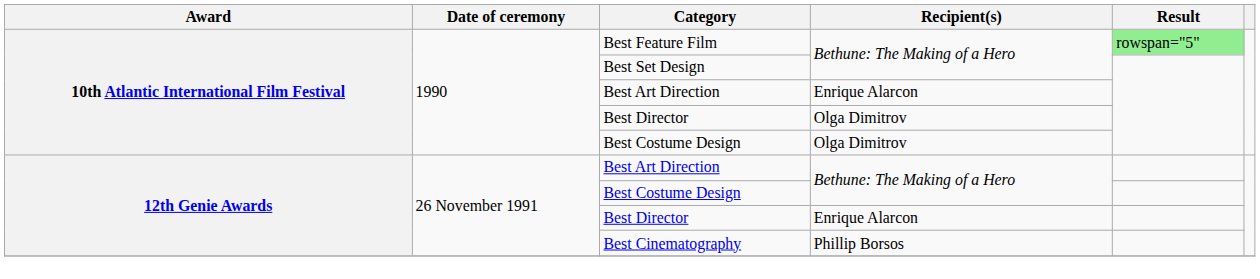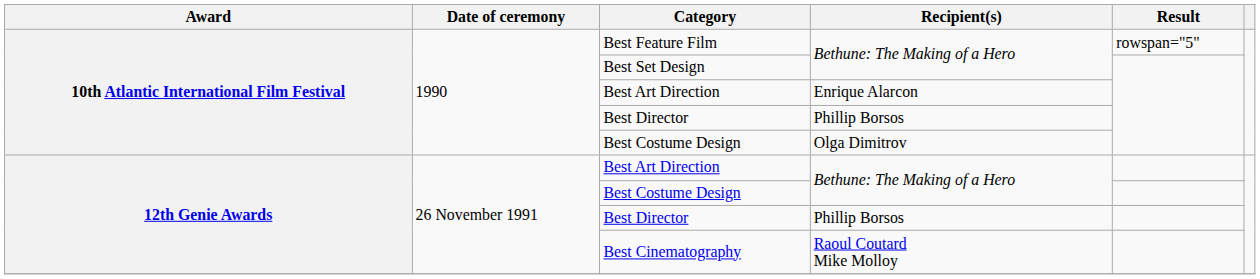(1158, 42) lightgreen background -> (1158, 42) no background
(860, 117) Olga Dimitrov -> (859, 117) Phillip Borsos
(866, 218) Enrique Alarcon -> (859, 218) Phillip Borsos
(859, 243) Phillip Borsos -> (860, 252) Raoul Coutard Mike Molloy
